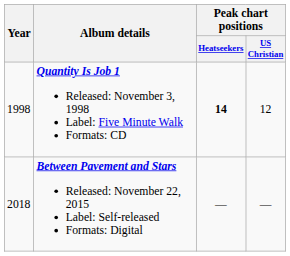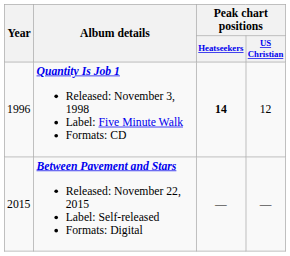(19, 109) 1998 -> (19, 109) 1996
(19, 203) 2018 -> (19, 203) 2015
